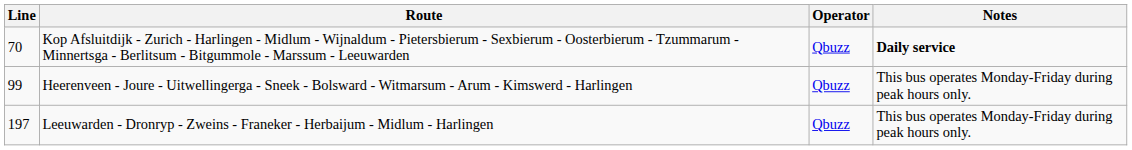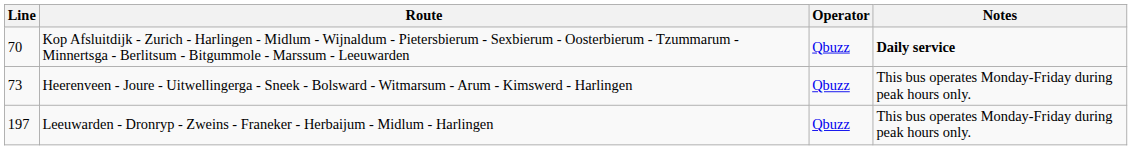(15, 85) 99 -> (15, 85) 73
